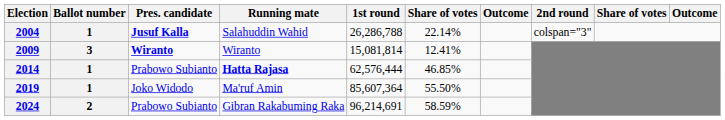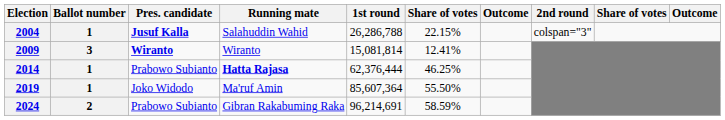(443, 32) 22.14% -> (443, 32) 22.15%
(376, 69) 62,576,444 -> (376, 69) 62,376,444
(443, 69) 46.85% -> (443, 69) 46.25%
